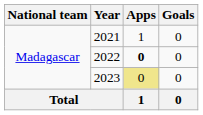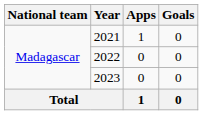(141, 57) bold -> (141, 57) normal
(141, 78) khaki background -> (141, 78) no background
